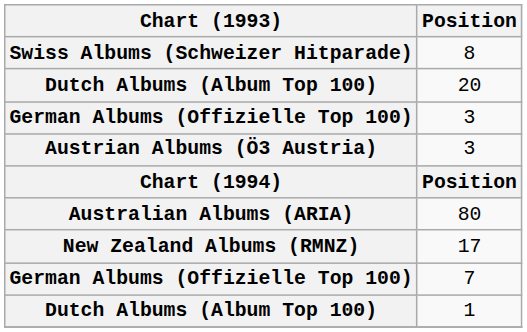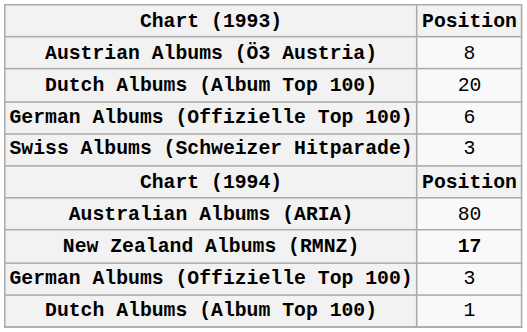(211, 53) Swiss Albums (Schweizer Hitparade) -> (211, 53) Austrian Albums (Ö3 Austria)
(469, 117) 3 -> (469, 117) 6
(211, 150) Austrian Albums (Ö3 Austria) -> (211, 150) Swiss Albums (Schweizer Hitparade)
(469, 246) normal -> (469, 246) bold
(469, 279) 7 -> (469, 279) 3
